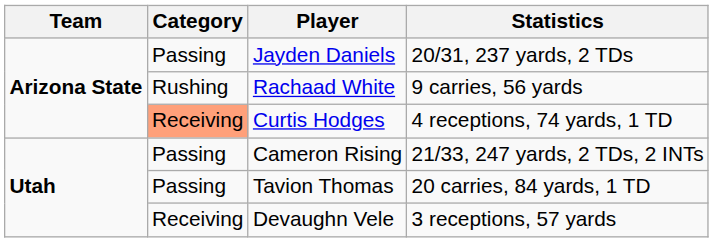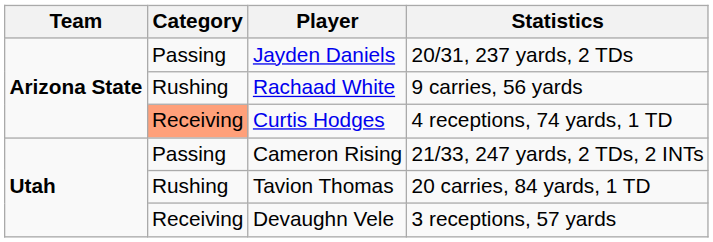(189, 186) Passing -> (190, 186) Rushing
